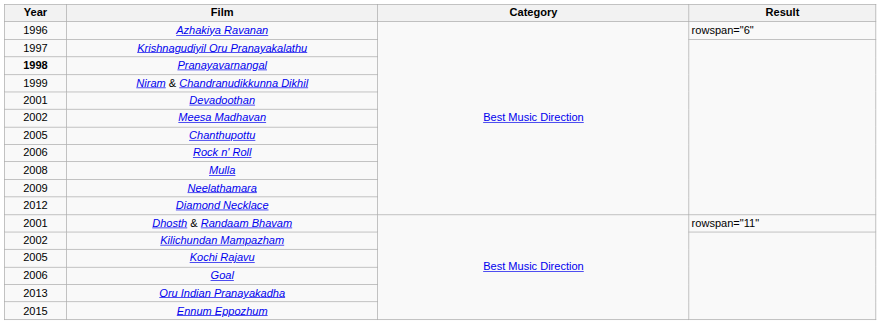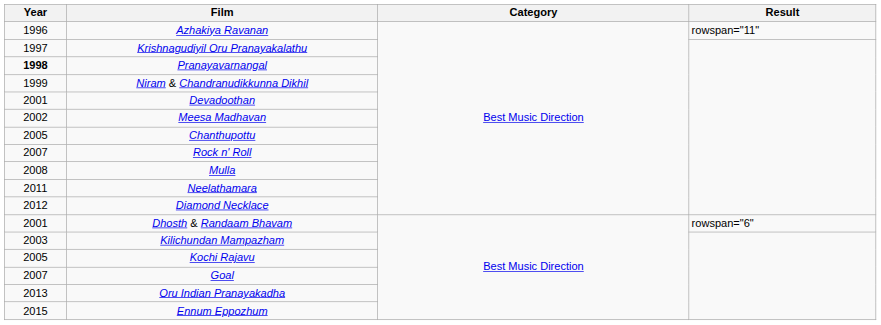(723, 30) rowspan="6" -> (725, 30) rowspan="11"
(35, 153) 2006 -> (35, 153) 2007
(35, 188) 2009 -> (35, 188) 2011
(725, 223) rowspan="11" -> (723, 223) rowspan="6"
(35, 240) 2002 -> (35, 240) 2003
(35, 275) 2006 -> (35, 275) 2007
